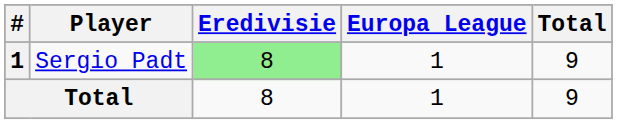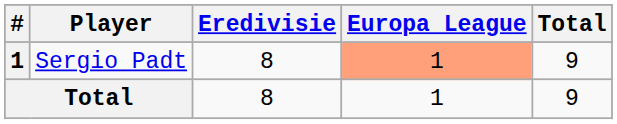(267, 61) lightgreen background -> (267, 61) no background
(437, 61) no background -> (437, 61) lightsalmon background
